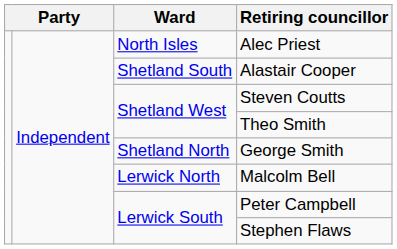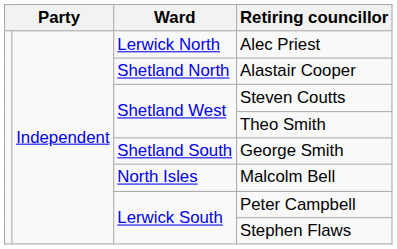(157, 44) North Isles -> (169, 44) Lerwick North
(175, 71) Shetland South -> (173, 71) Shetland North
(173, 151) Shetland North -> (175, 151) Shetland South
(169, 177) Lerwick North -> (157, 177) North Isles
